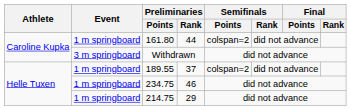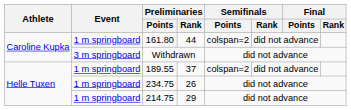(191, 84) 46 -> (191, 84) 26
